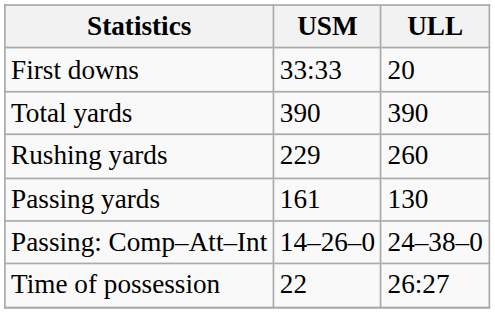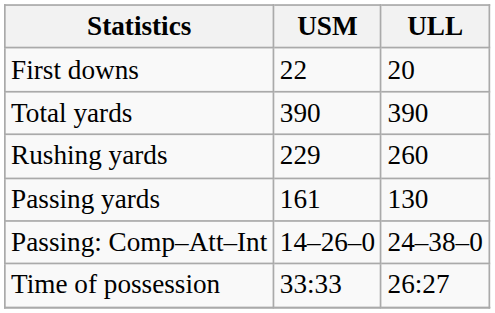(311, 69) 33:33 -> (293, 69) 22
(293, 285) 22 -> (311, 285) 33:33
